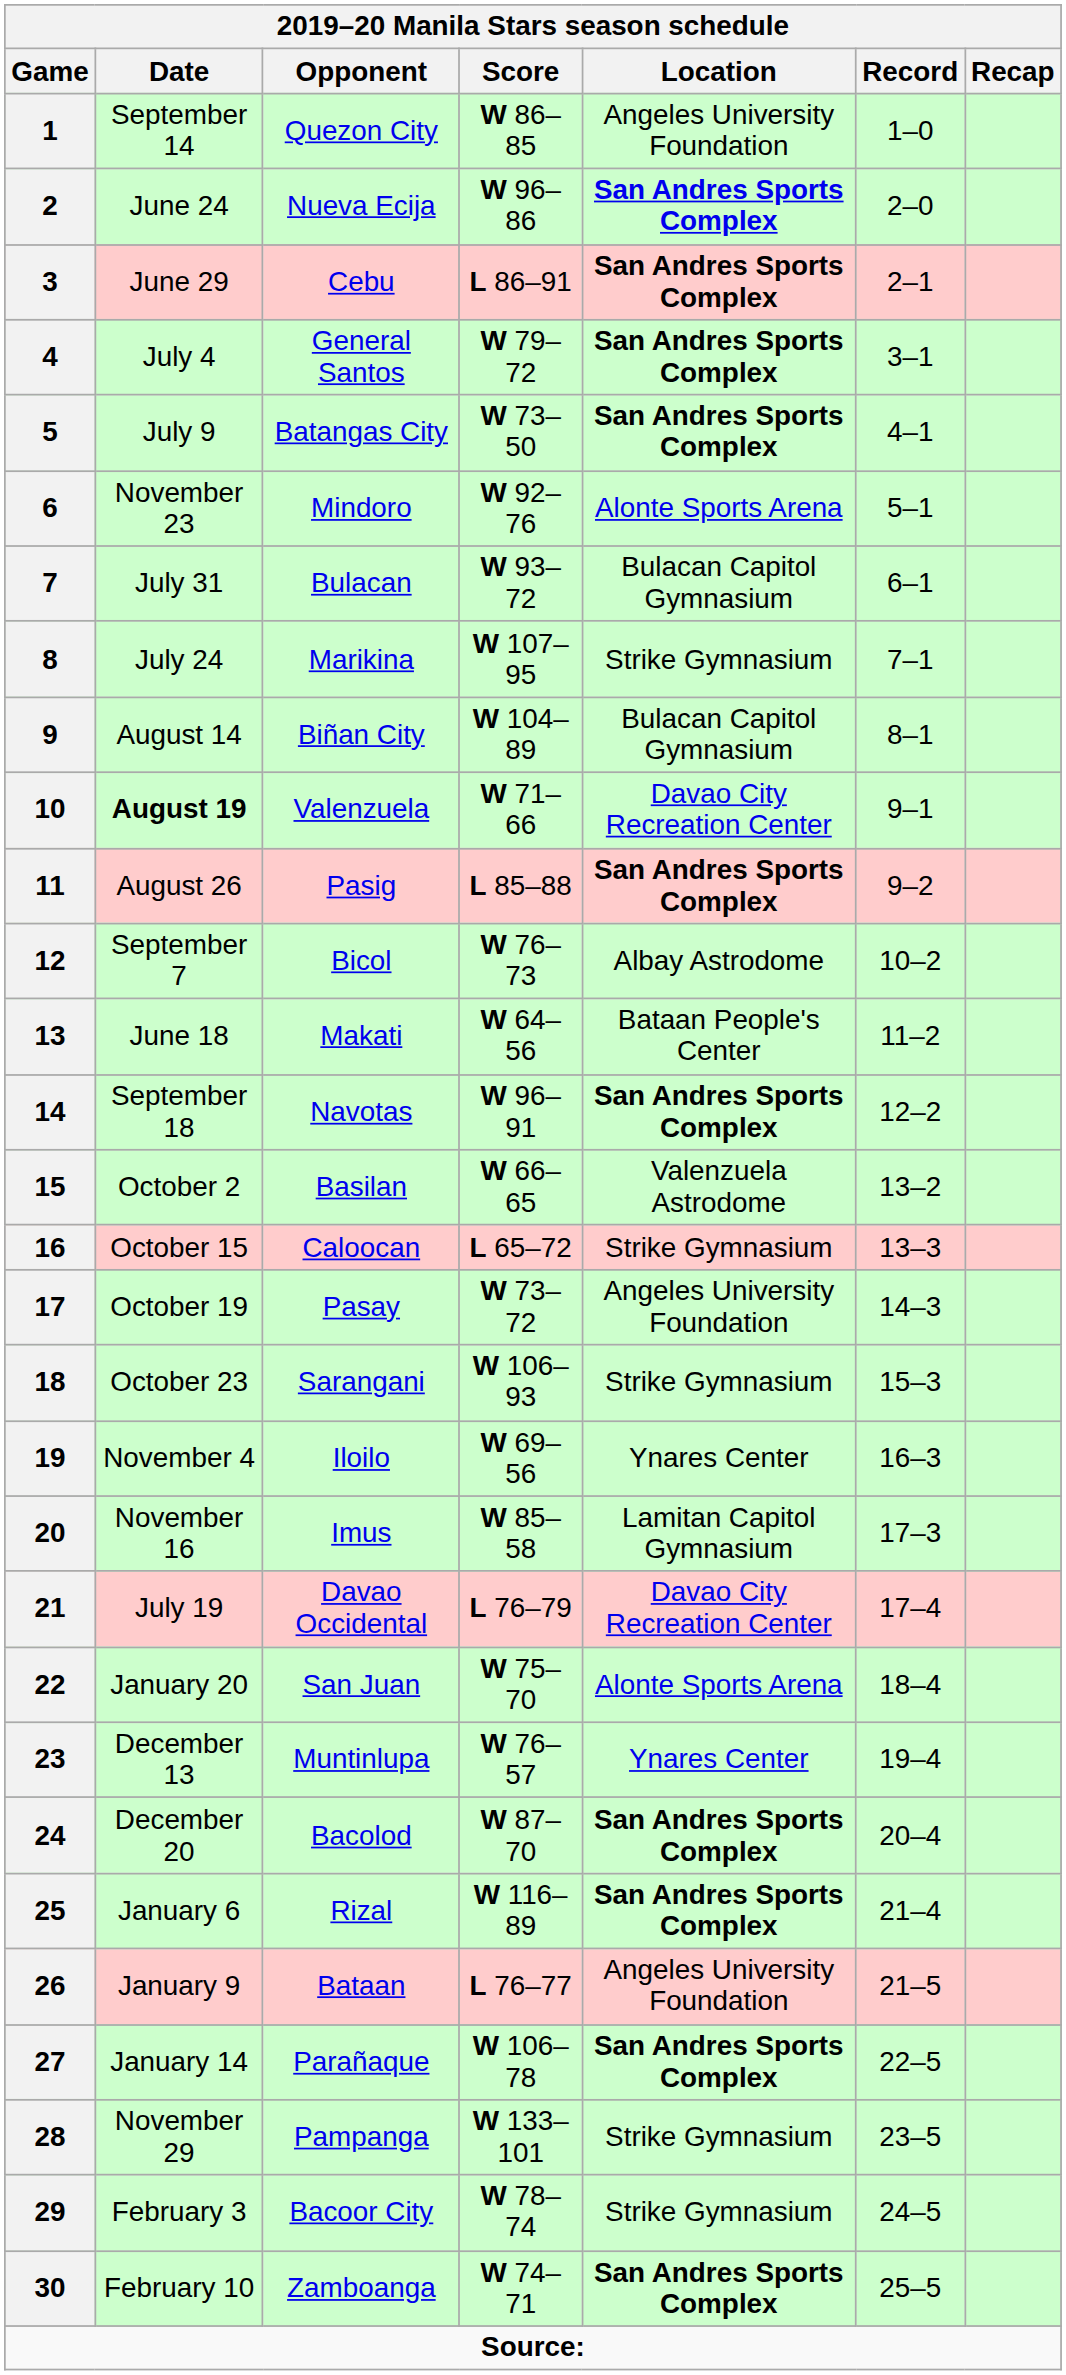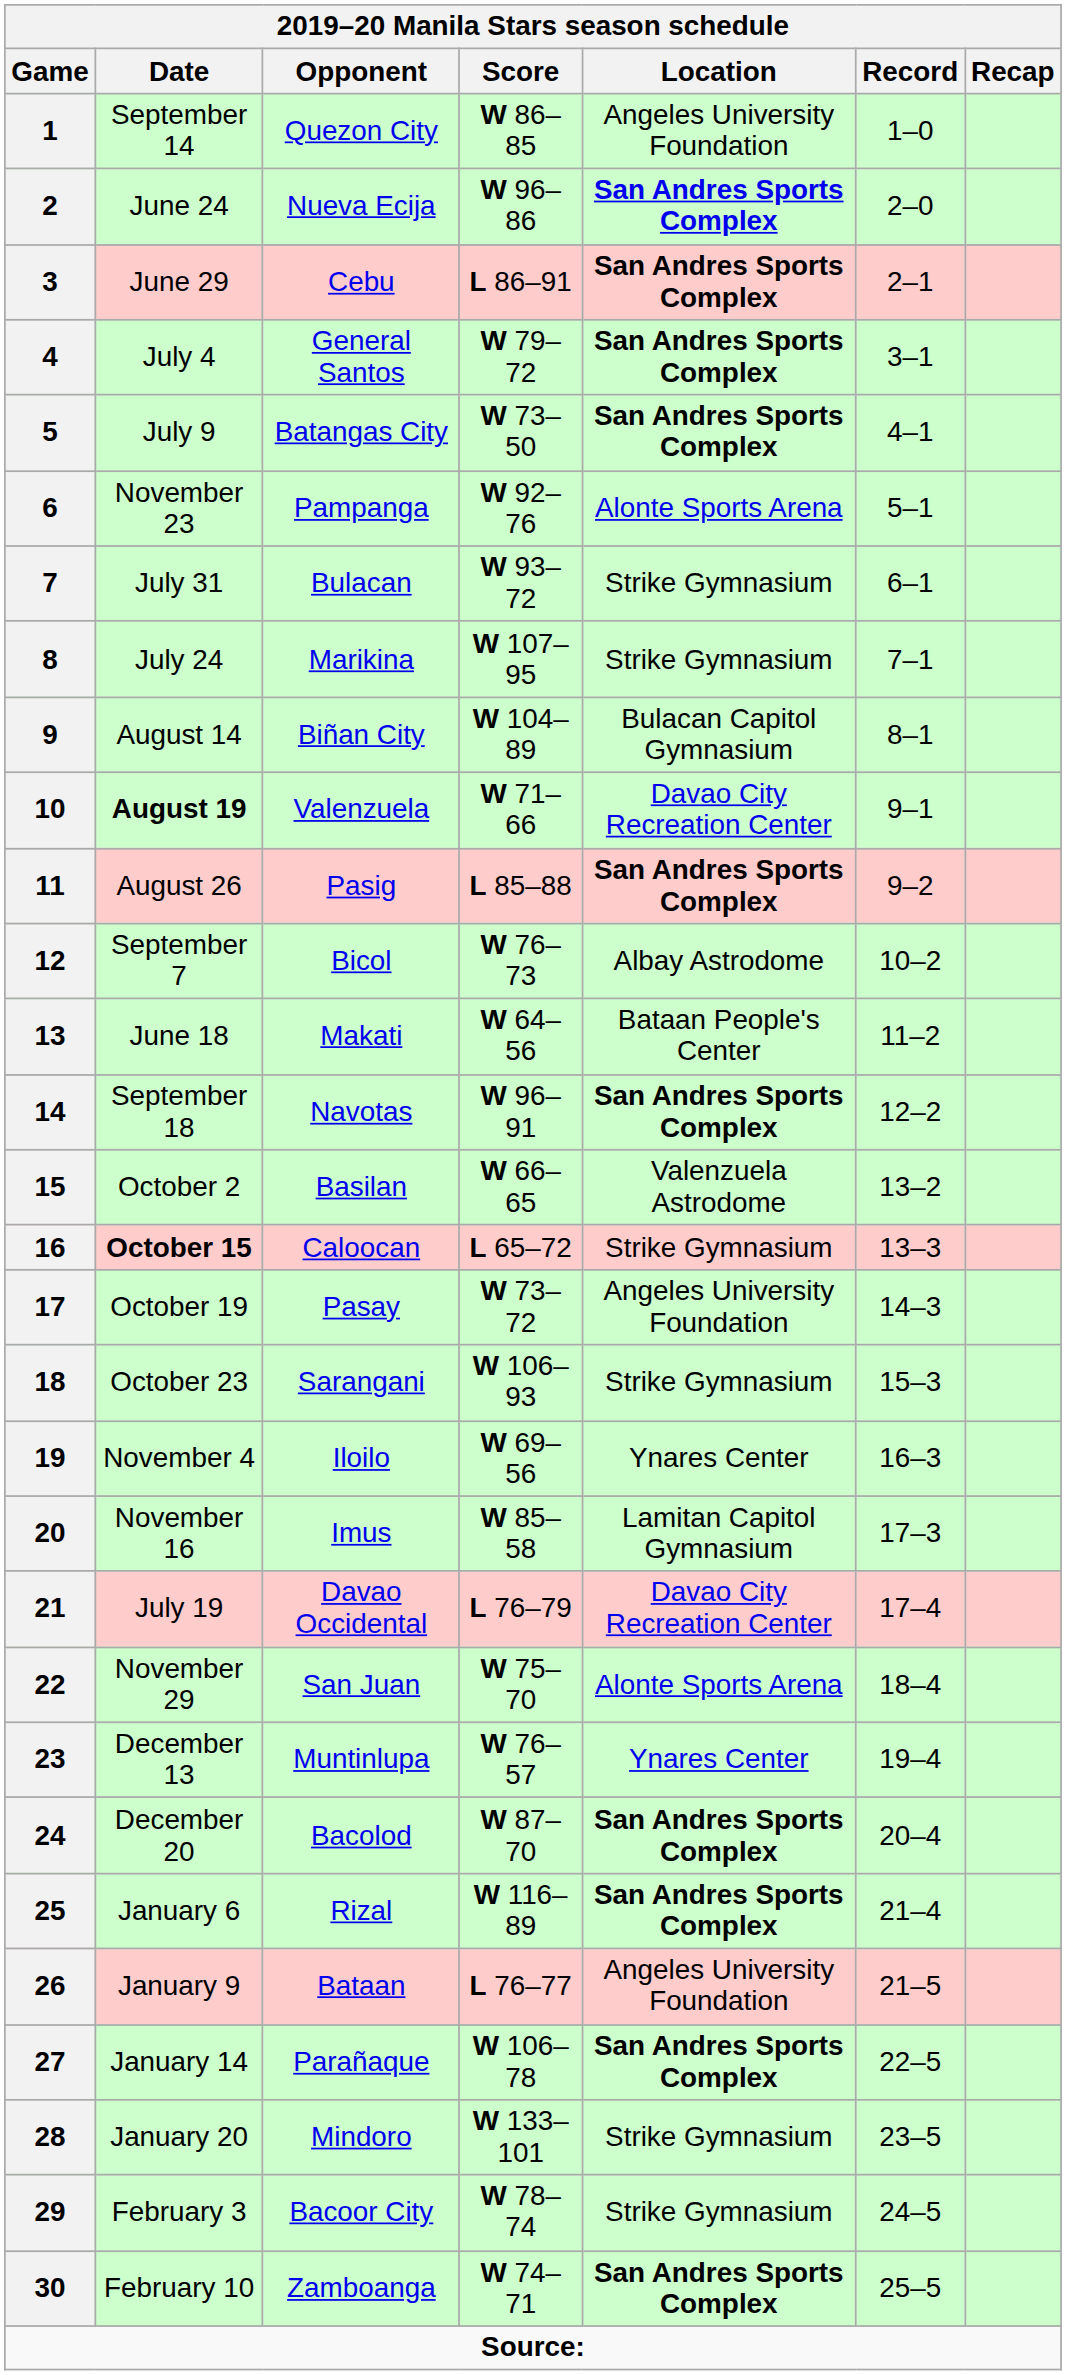(361, 507) Mindoro -> (361, 507) Pampanga
(719, 583) Bulacan Capitol Gymnasium -> (719, 583) Strike Gymnasium
(179, 1246) normal -> (179, 1246) bold
(179, 1684) January 20 -> (179, 1684) November 29
(179, 2136) November 29 -> (179, 2136) January 20
(361, 2136) Pampanga -> (361, 2136) Mindoro
